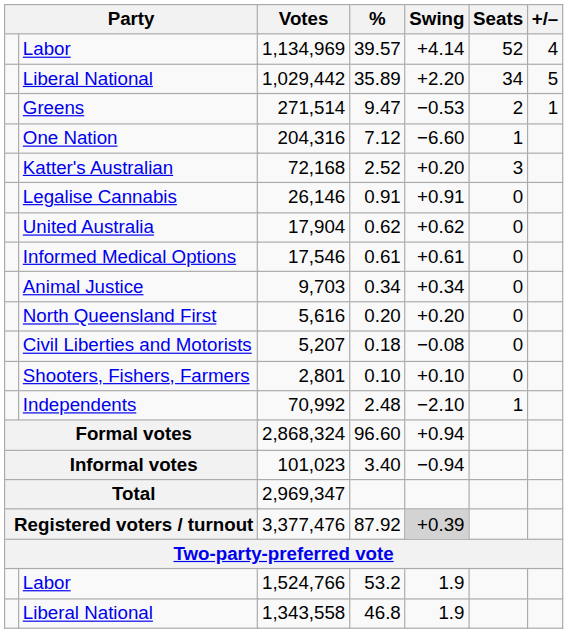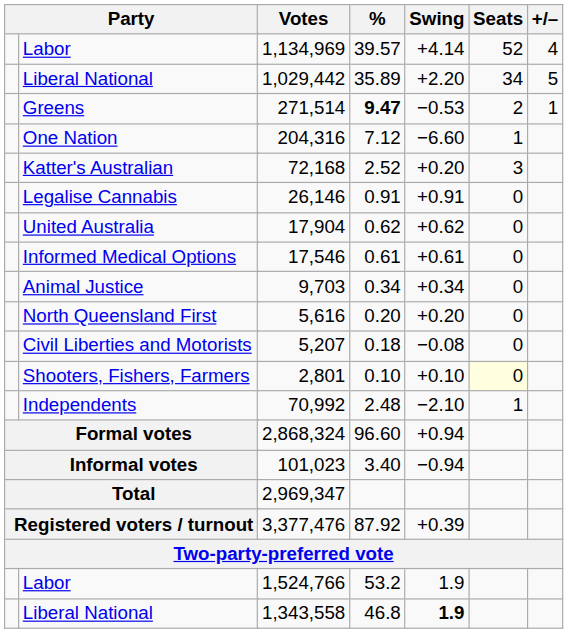(383, 108) normal -> (383, 108) bold
(518, 375) no background -> (518, 375) lightyellow background
(441, 524) lightgrey background -> (441, 524) no background
(451, 613) normal -> (451, 613) bold
